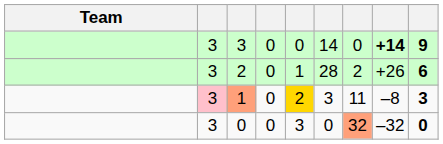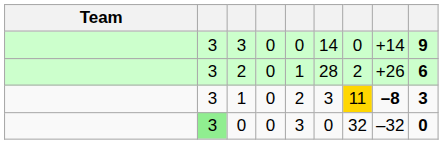(390, 44) bold -> (390, 44) normal
(212, 98) pink background -> (212, 98) no background
(241, 98) lightsalmon background -> (241, 98) no background
(299, 98) gold background -> (299, 98) no background
(357, 98) no background -> (357, 98) gold background
(390, 98) normal -> (390, 98) bold
(212, 125) no background -> (212, 125) lightgreen background
(357, 125) lightsalmon background -> (357, 125) no background
